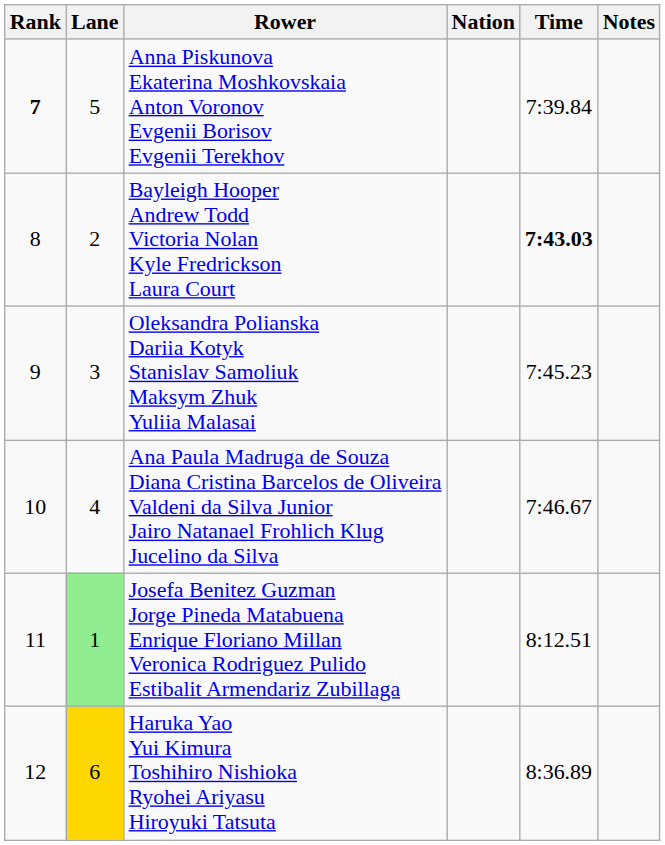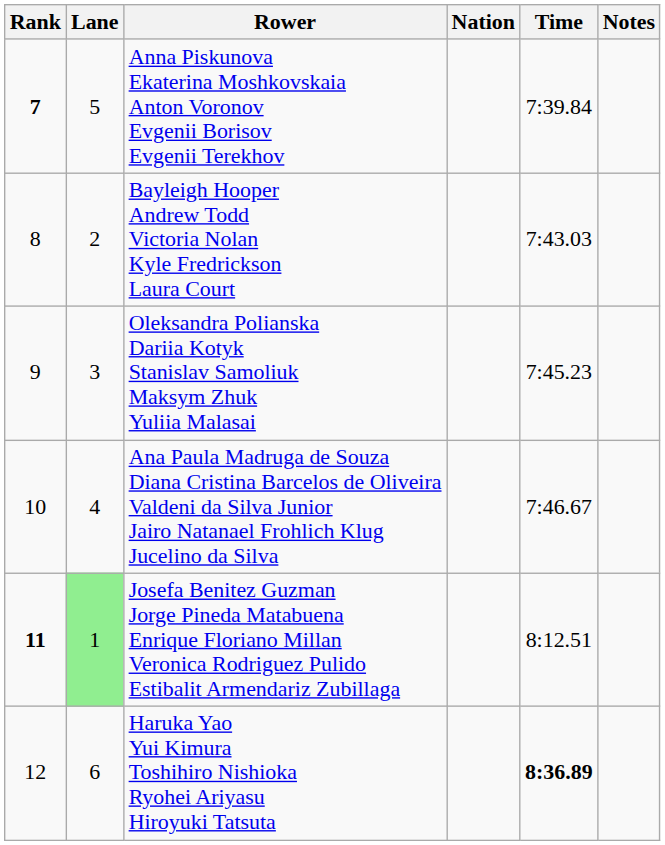(559, 239) bold -> (559, 239) normal
(35, 639) normal -> (35, 639) bold
(95, 772) gold background -> (95, 772) no background
(559, 772) normal -> (559, 772) bold
